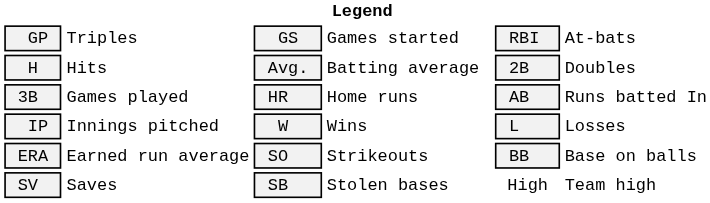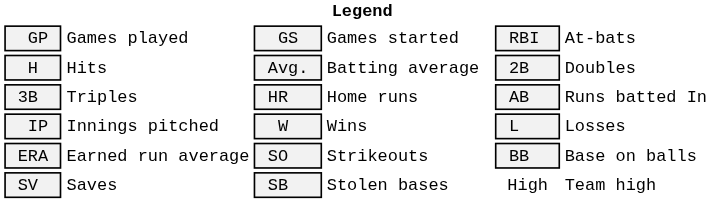(102, 38) Triples -> (127, 38) Games played
(127, 97) Games played -> (102, 97) Triples
